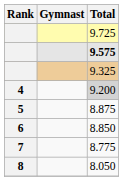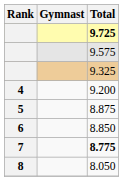(103, 33) normal -> (103, 33) bold
(103, 52) bold -> (103, 52) normal
(103, 90) lightgrey background -> (103, 90) no background
(103, 147) normal -> (103, 147) bold
